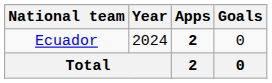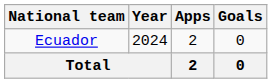(193, 41) bold -> (193, 41) normal
